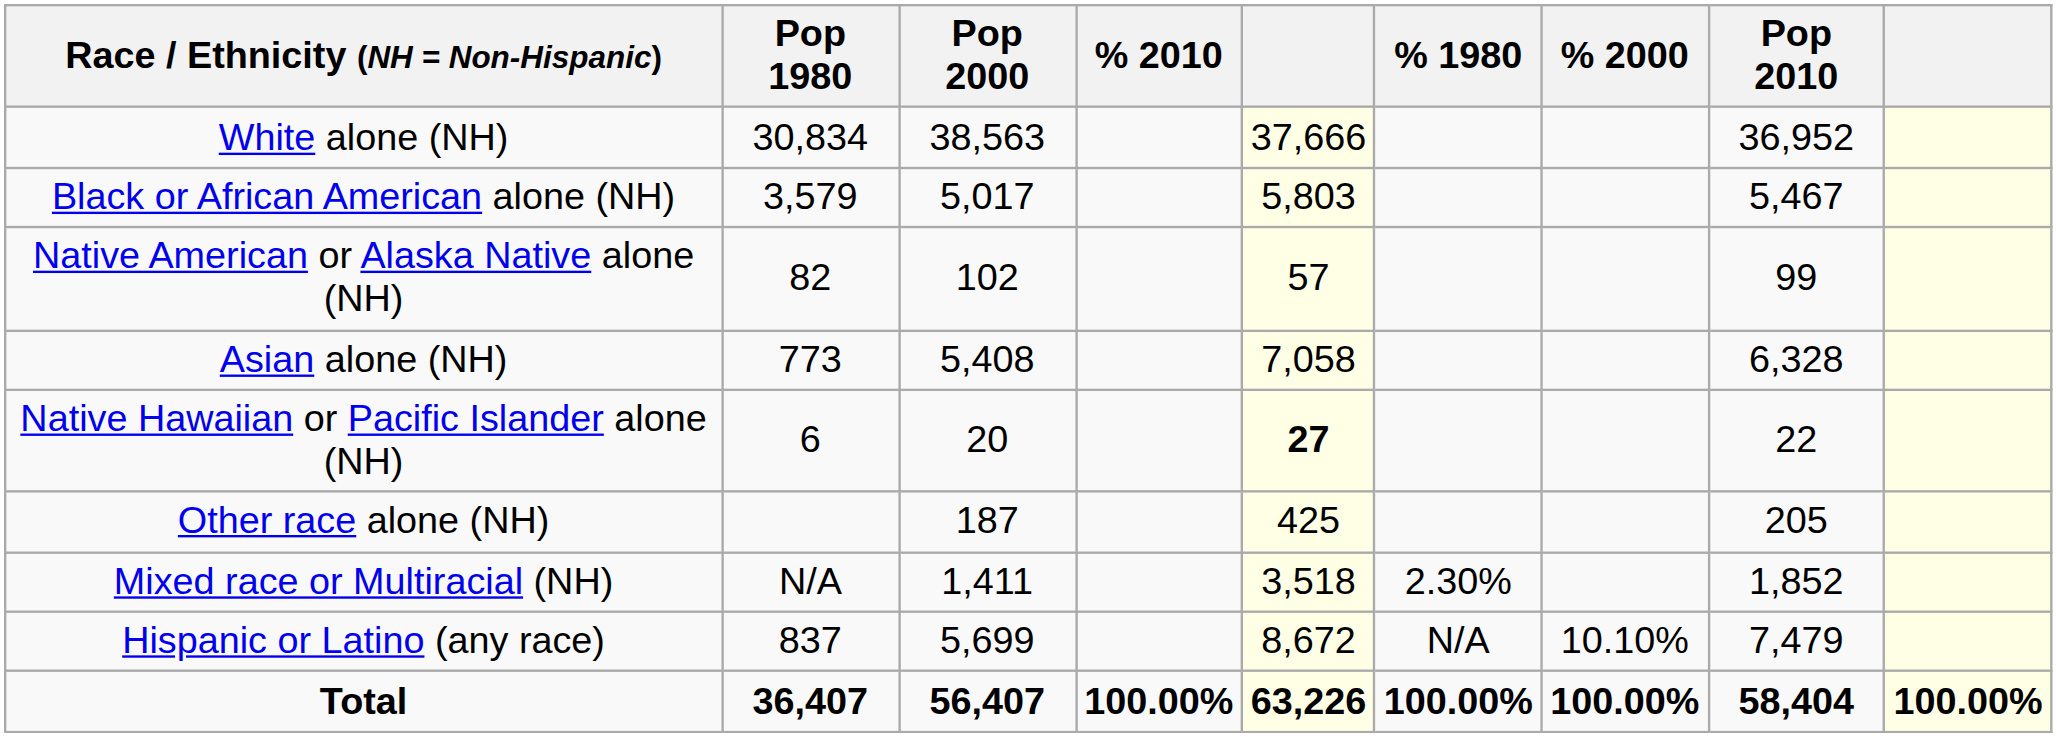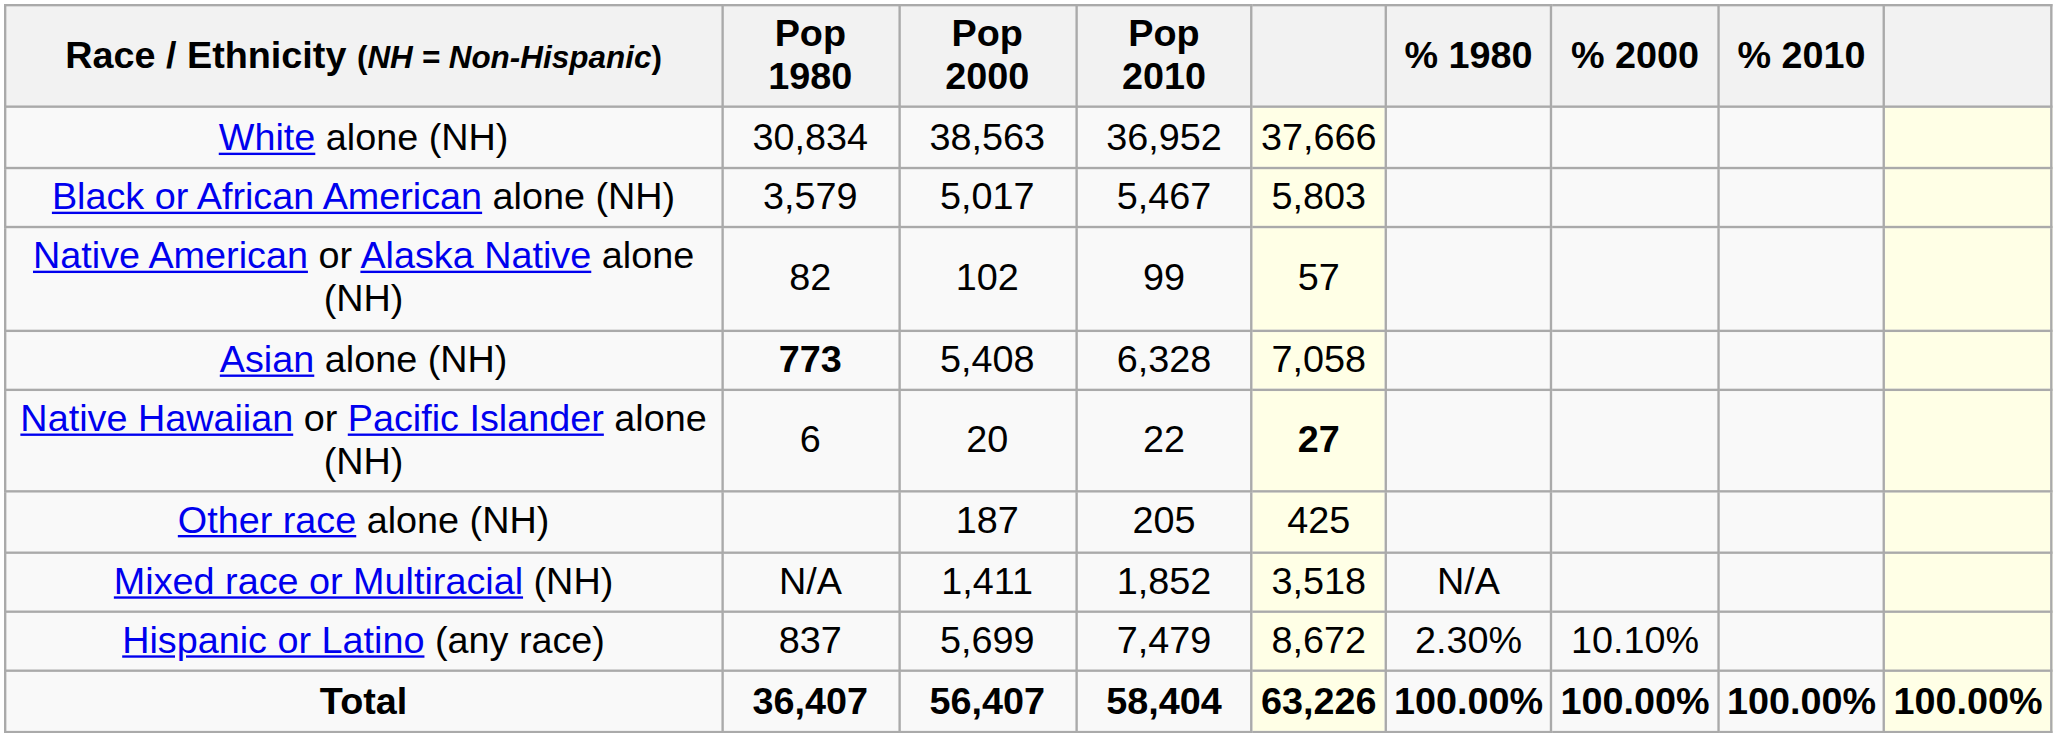columns swapped: (1796, 55) <-> (1159, 55)
(810, 358) normal -> (810, 358) bold
(1458, 581) 2.30% -> (1469, 581) N/A
(1458, 640) N/A -> (1469, 640) 2.30%
